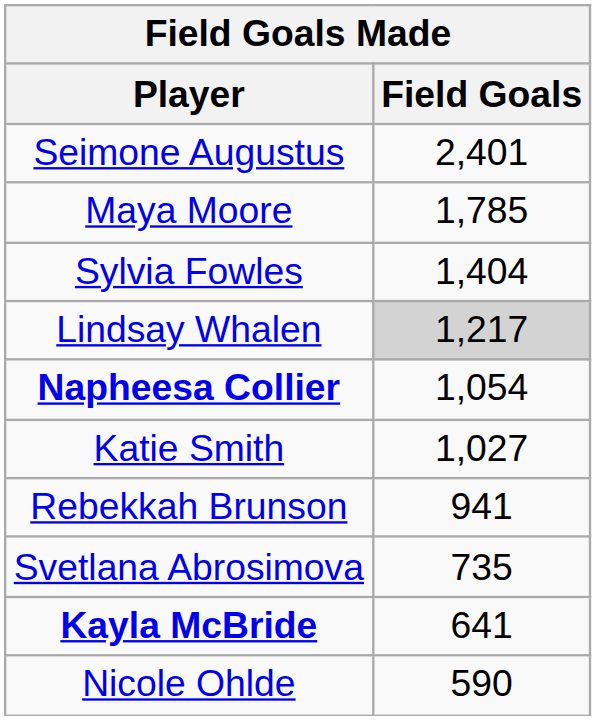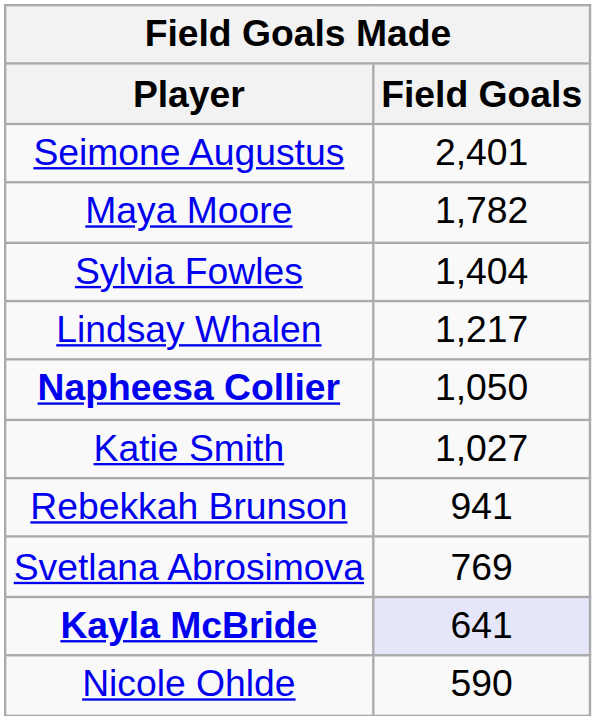(482, 211) 1,785 -> (482, 211) 1,782
(482, 329) lightgrey background -> (482, 329) no background
(482, 388) 1,054 -> (482, 388) 1,050
(482, 566) 735 -> (482, 566) 769
(482, 625) no background -> (482, 625) lavender background
